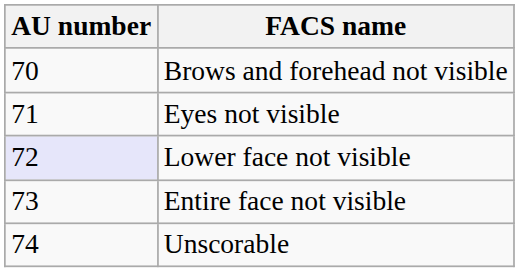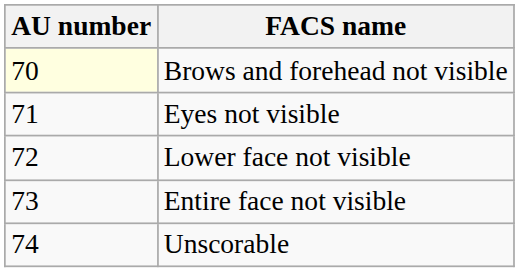(25, 69) no background -> (25, 69) lightyellow background
(25, 157) lavender background -> (25, 157) no background
